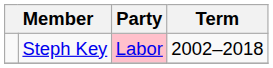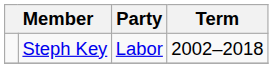(139, 48) pink background -> (139, 48) no background
